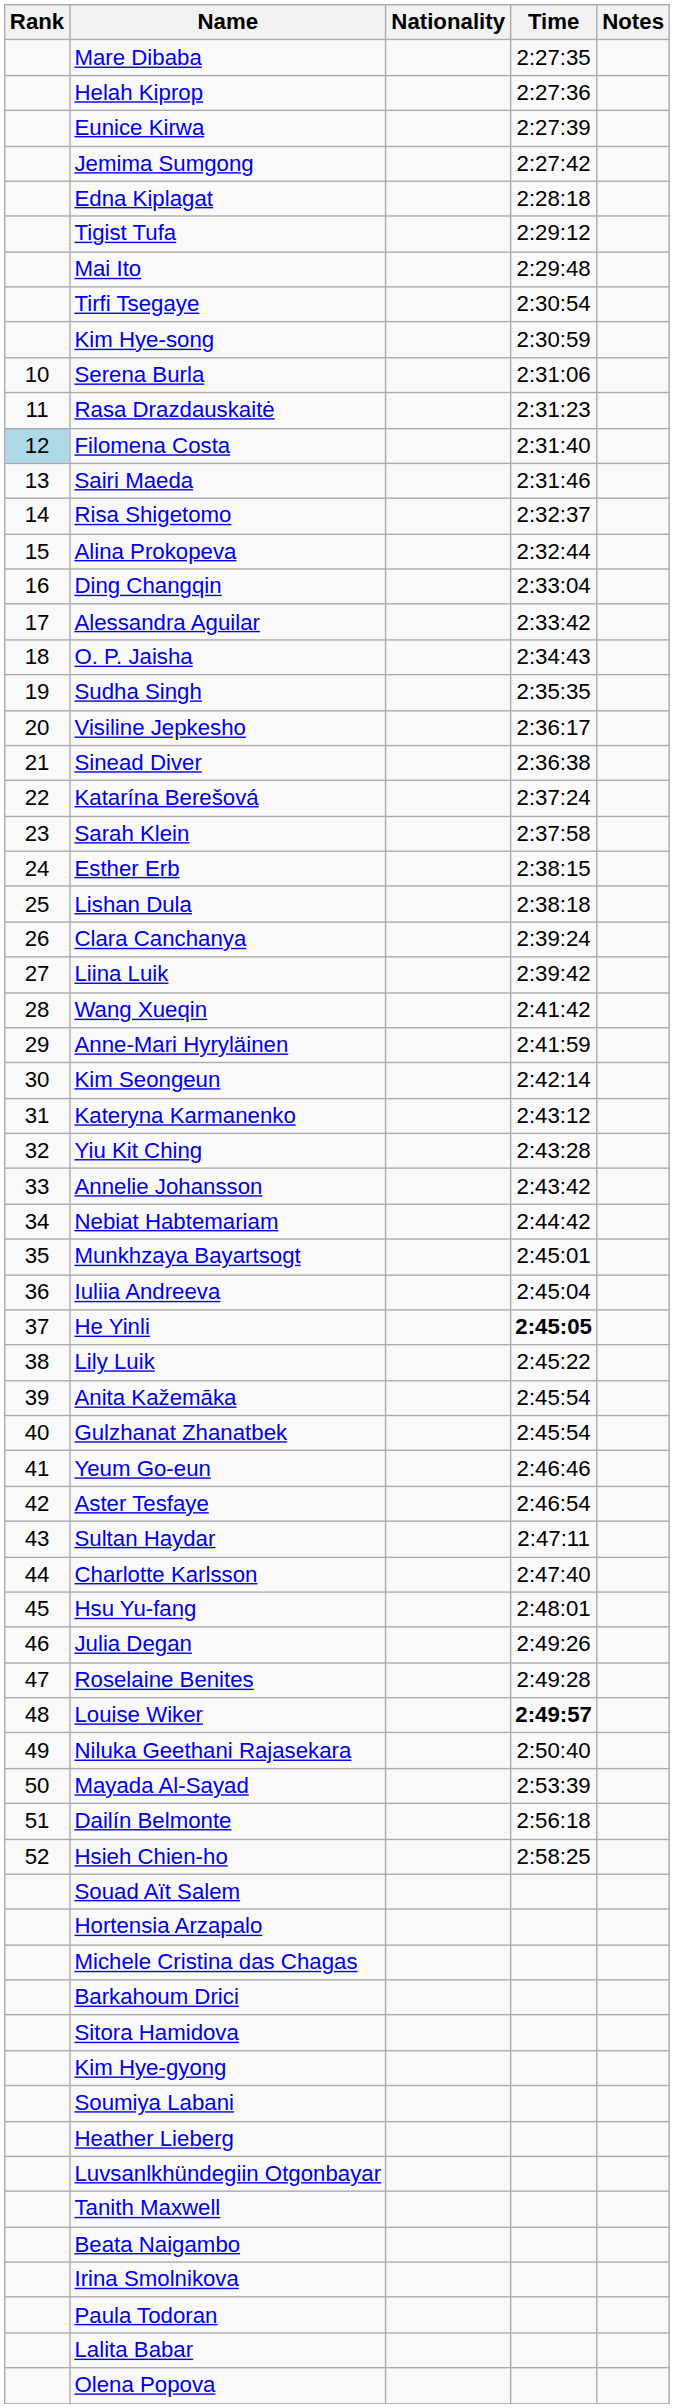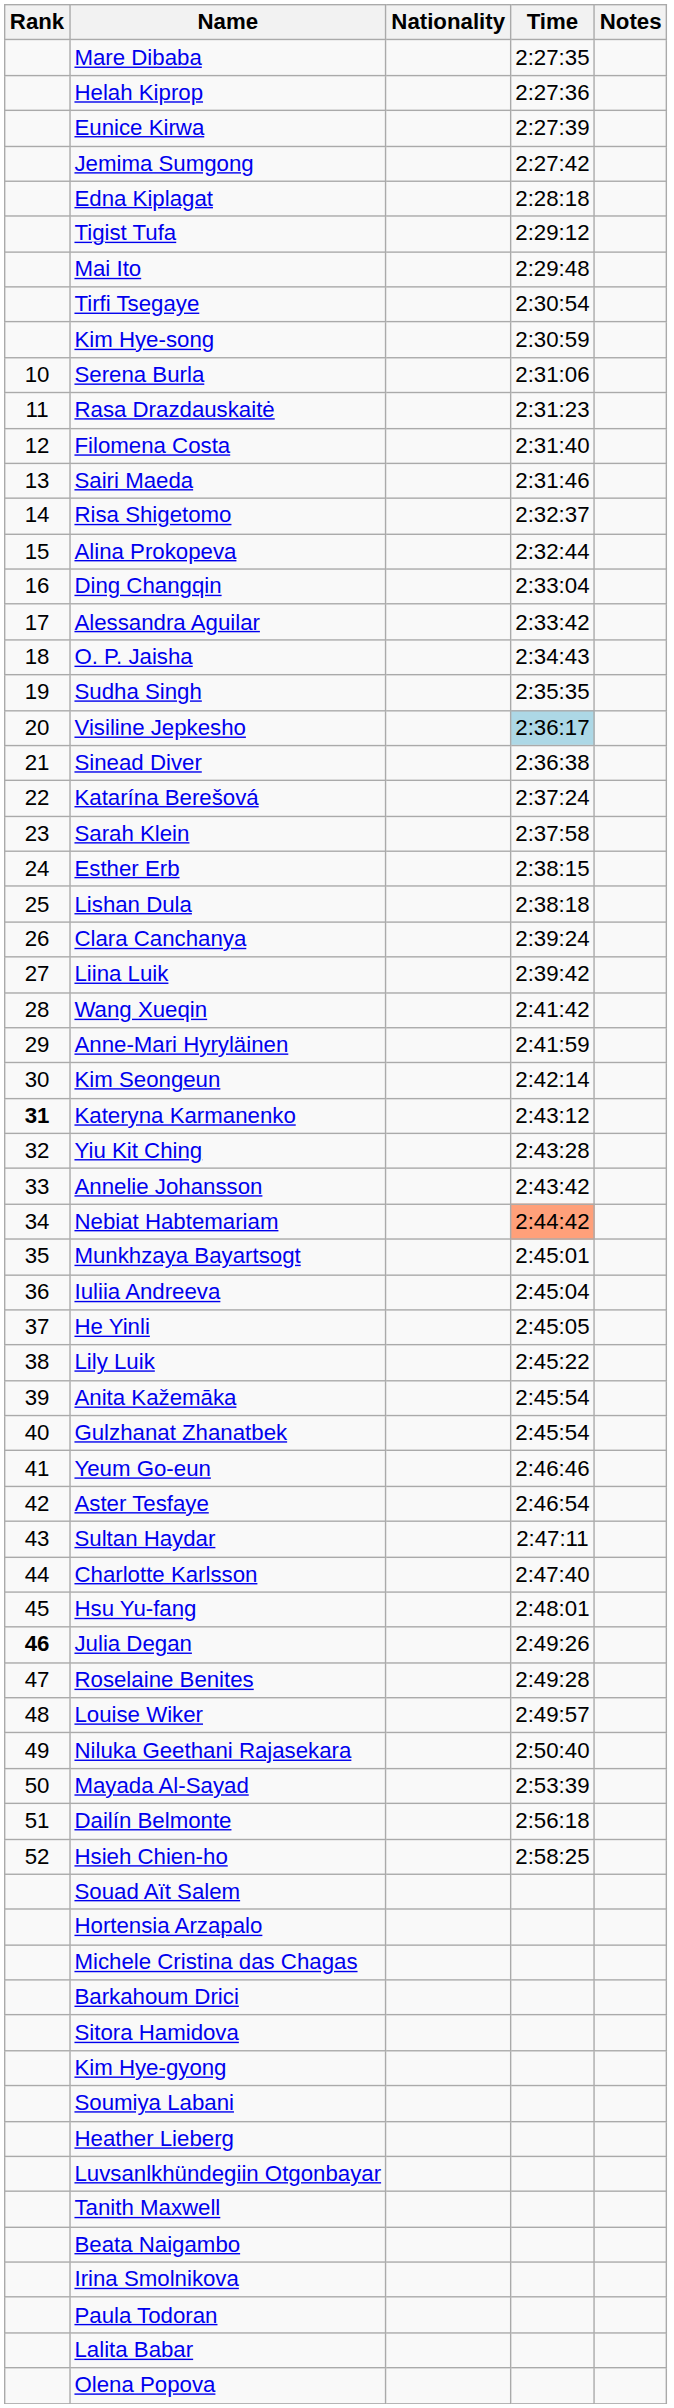(37, 445) lightblue background -> (37, 445) no background
(554, 727) no background -> (552, 727) lightblue background
(37, 1115) normal -> (37, 1115) bold
(554, 1221) no background -> (552, 1221) lightsalmon background
(554, 1327) bold -> (552, 1327) normal
(37, 1644) normal -> (37, 1644) bold
(554, 1715) bold -> (552, 1715) normal
